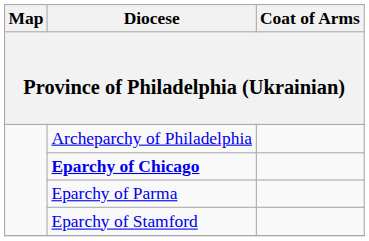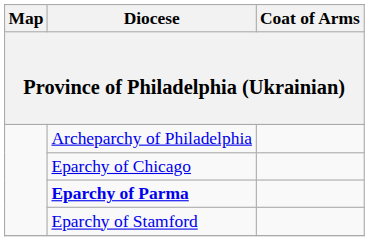(125, 166) bold -> (121, 166) normal
(114, 193) normal -> (120, 193) bold
